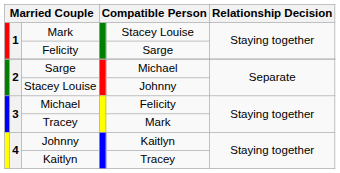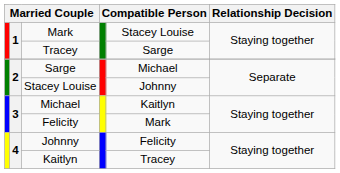(60, 50) Felicity -> (60, 50) Tracey
(158, 104) Felicity -> (158, 104) Kaitlyn
(60, 123) Tracey -> (60, 123) Felicity
(158, 141) Kaitlyn -> (158, 141) Felicity
